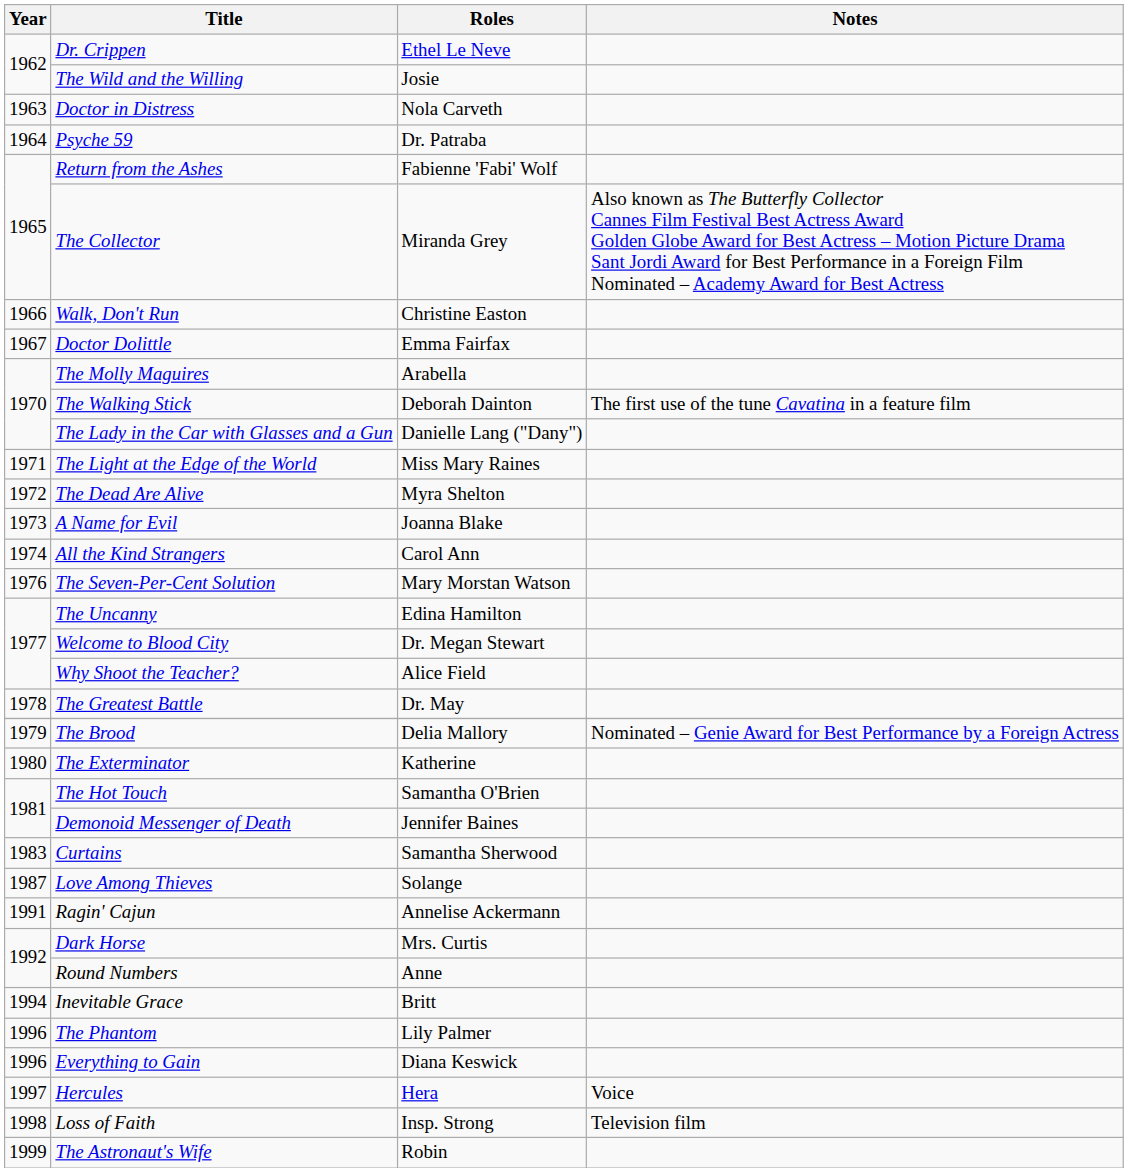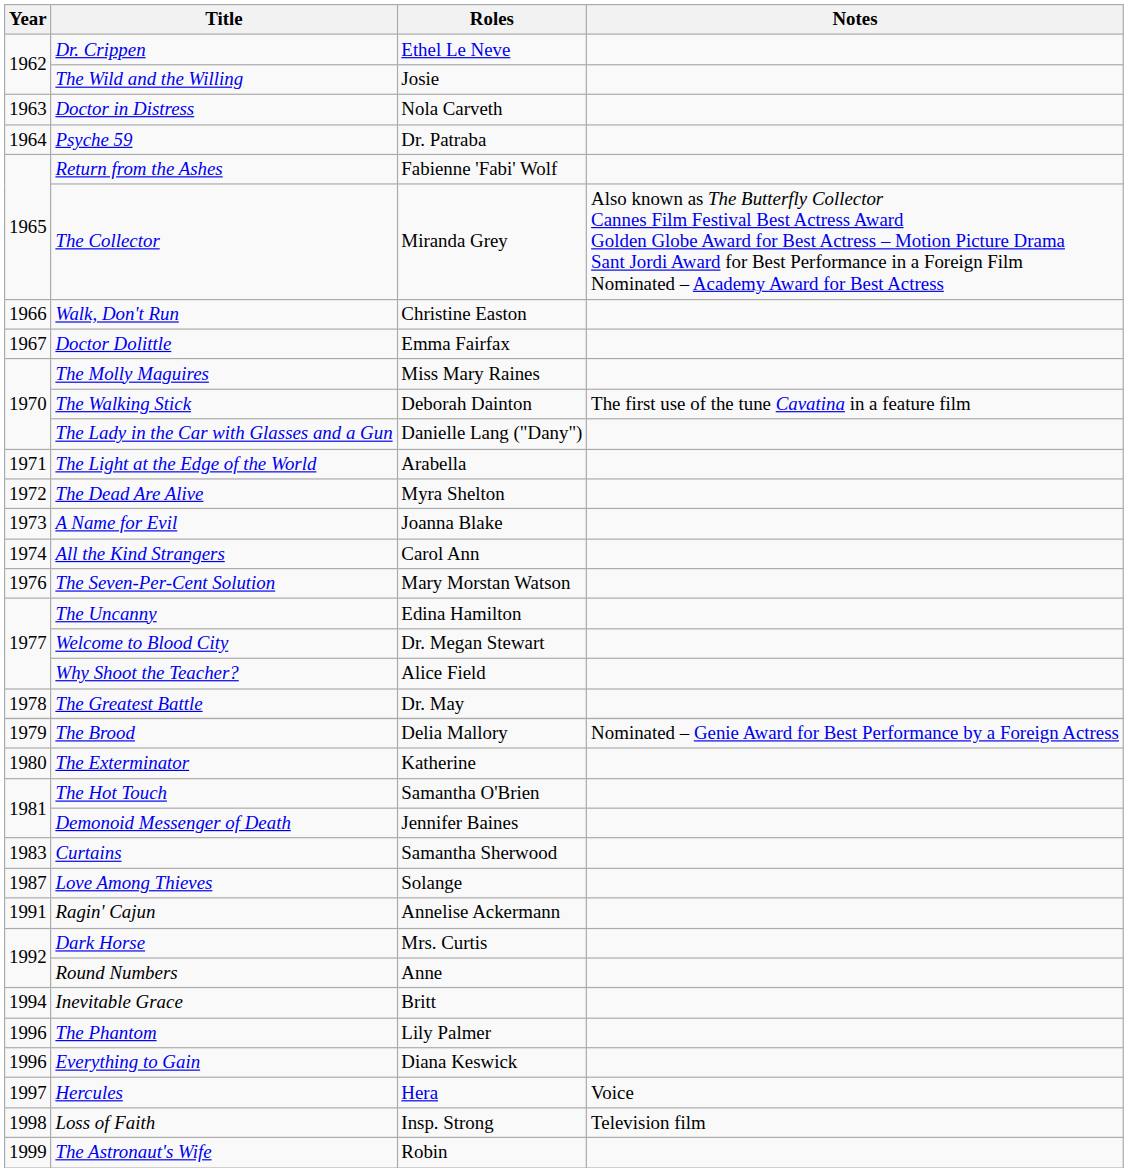(434, 373) Arabella -> (471, 373) Miss Mary Raines
(471, 463) Miss Mary Raines -> (434, 463) Arabella
